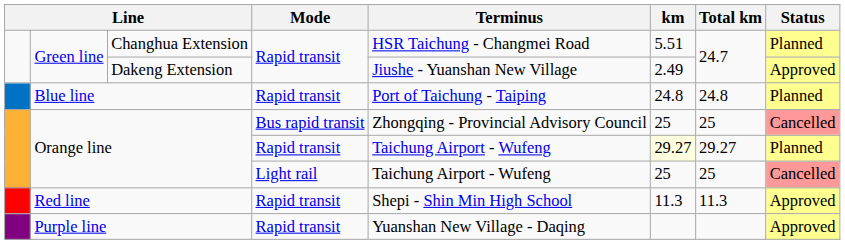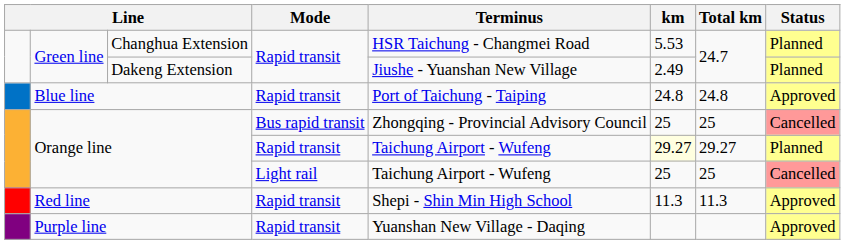(669, 43) 5.51 -> (669, 43) 5.53
(803, 69) Approved -> (796, 69) Planned
(796, 95) Planned -> (803, 95) Approved
